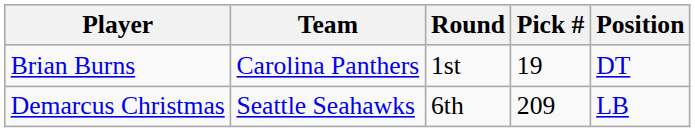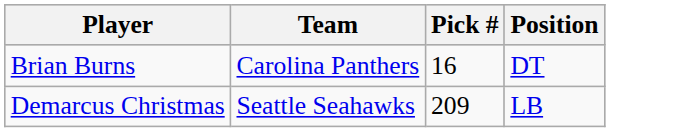- column: (468, 24)
(530, 65) 19 -> (444, 65) 16
